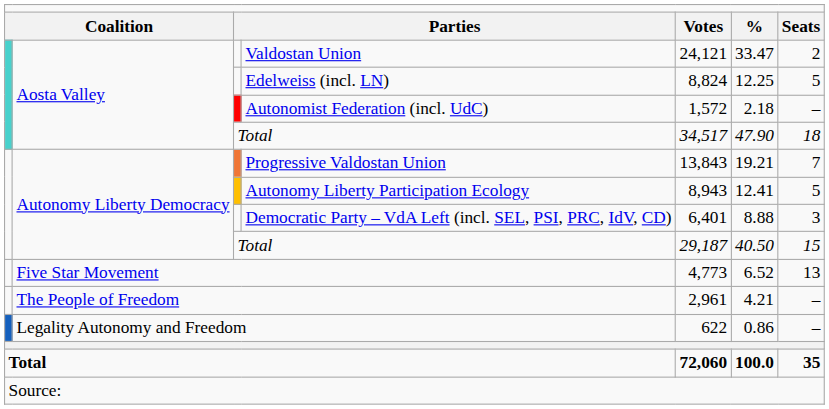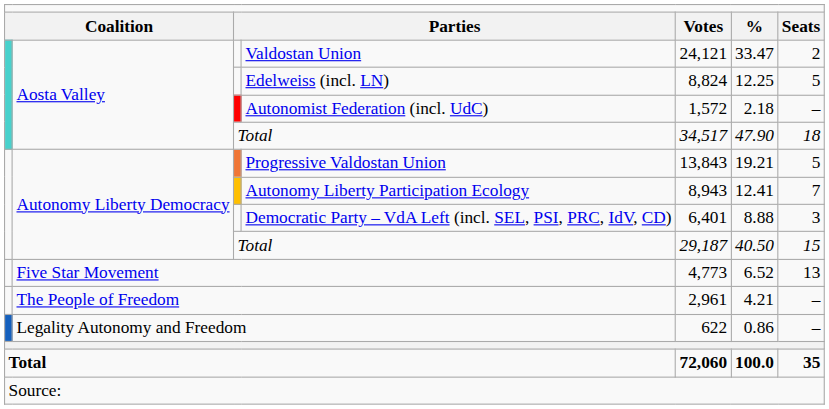(816, 163) 7 -> (816, 163) 5
(816, 190) 5 -> (816, 190) 7
